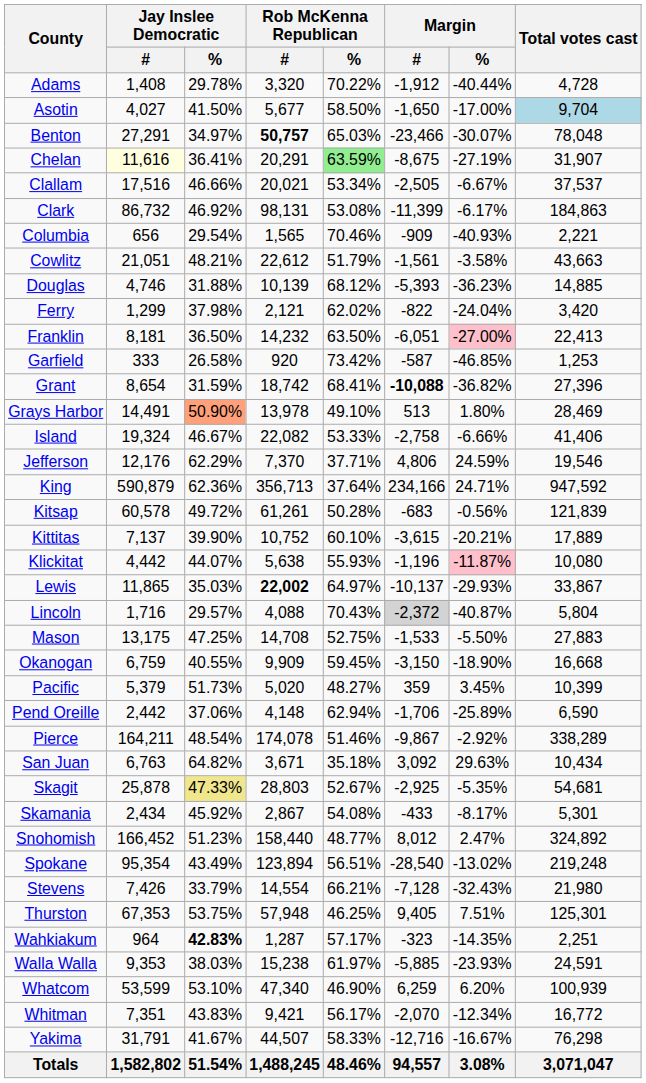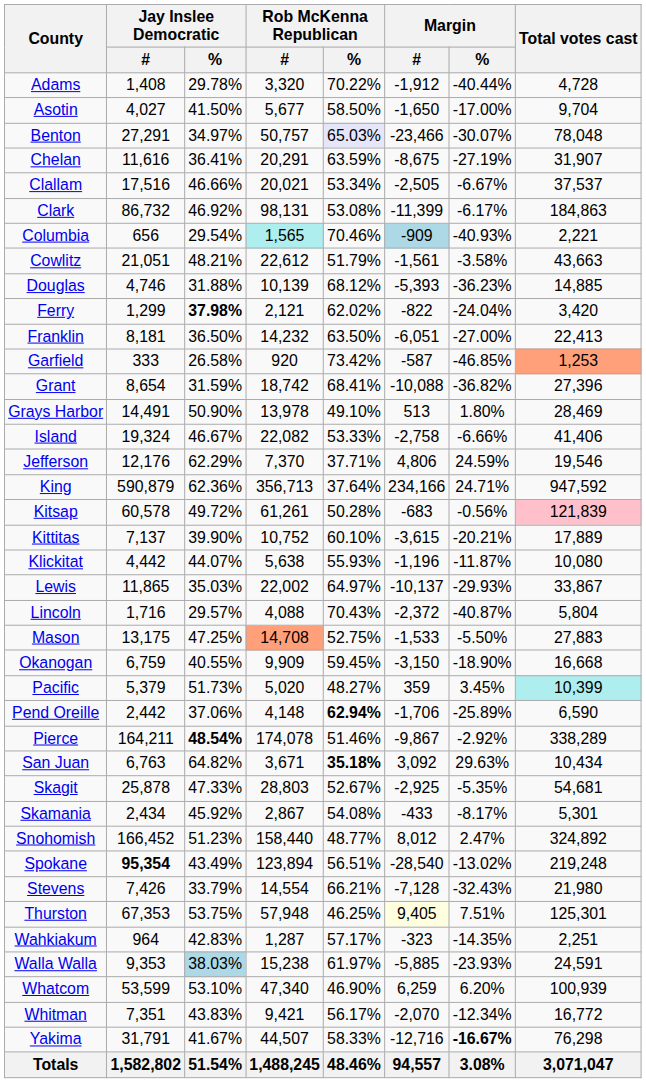(578, 110) lightblue background -> (578, 110) no background
(285, 135) bold -> (285, 135) normal
(354, 135) no background -> (354, 135) lavender background
(146, 160) lightyellow background -> (146, 160) no background
(354, 160) lightgreen background -> (354, 160) no background
(285, 235) no background -> (285, 235) paleturquoise background
(417, 235) no background -> (417, 235) lightblue background
(215, 311) normal -> (215, 311) bold
(482, 336) pink background -> (482, 336) no background
(578, 361) no background -> (578, 361) lightsalmon background
(417, 386) bold -> (417, 386) normal
(215, 411) lightsalmon background -> (215, 411) no background
(578, 512) no background -> (578, 512) pink background
(482, 562) pink background -> (482, 562) no background
(285, 587) bold -> (285, 587) normal
(417, 612) lightgrey background -> (417, 612) no background
(285, 637) no background -> (285, 637) lightsalmon background
(578, 688) no background -> (578, 688) paleturquoise background
(354, 713) normal -> (354, 713) bold
(215, 738) normal -> (215, 738) bold
(354, 763) normal -> (354, 763) bold
(215, 788) khaki background -> (215, 788) no background
(146, 863) normal -> (146, 863) bold
(417, 914) no background -> (417, 914) lightyellow background
(215, 939) bold -> (215, 939) normal
(215, 964) no background -> (215, 964) lightblue background
(482, 1039) normal -> (482, 1039) bold
